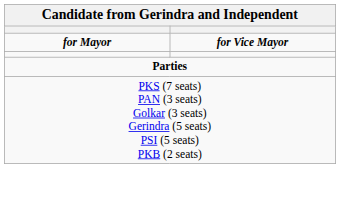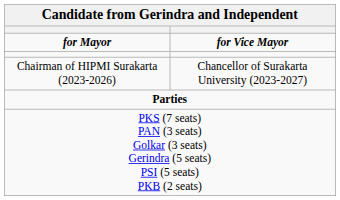+ row: (87, 73)
